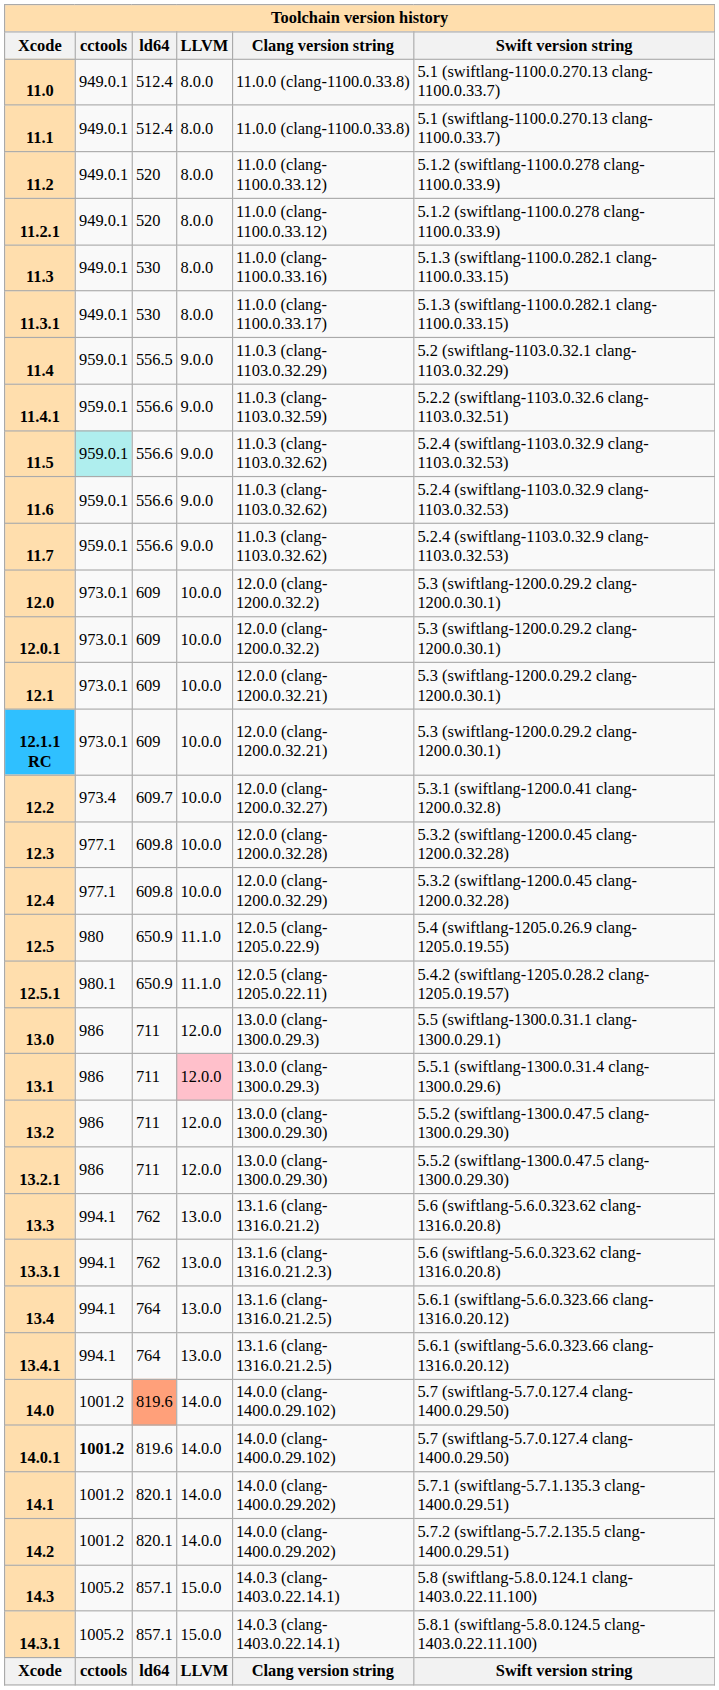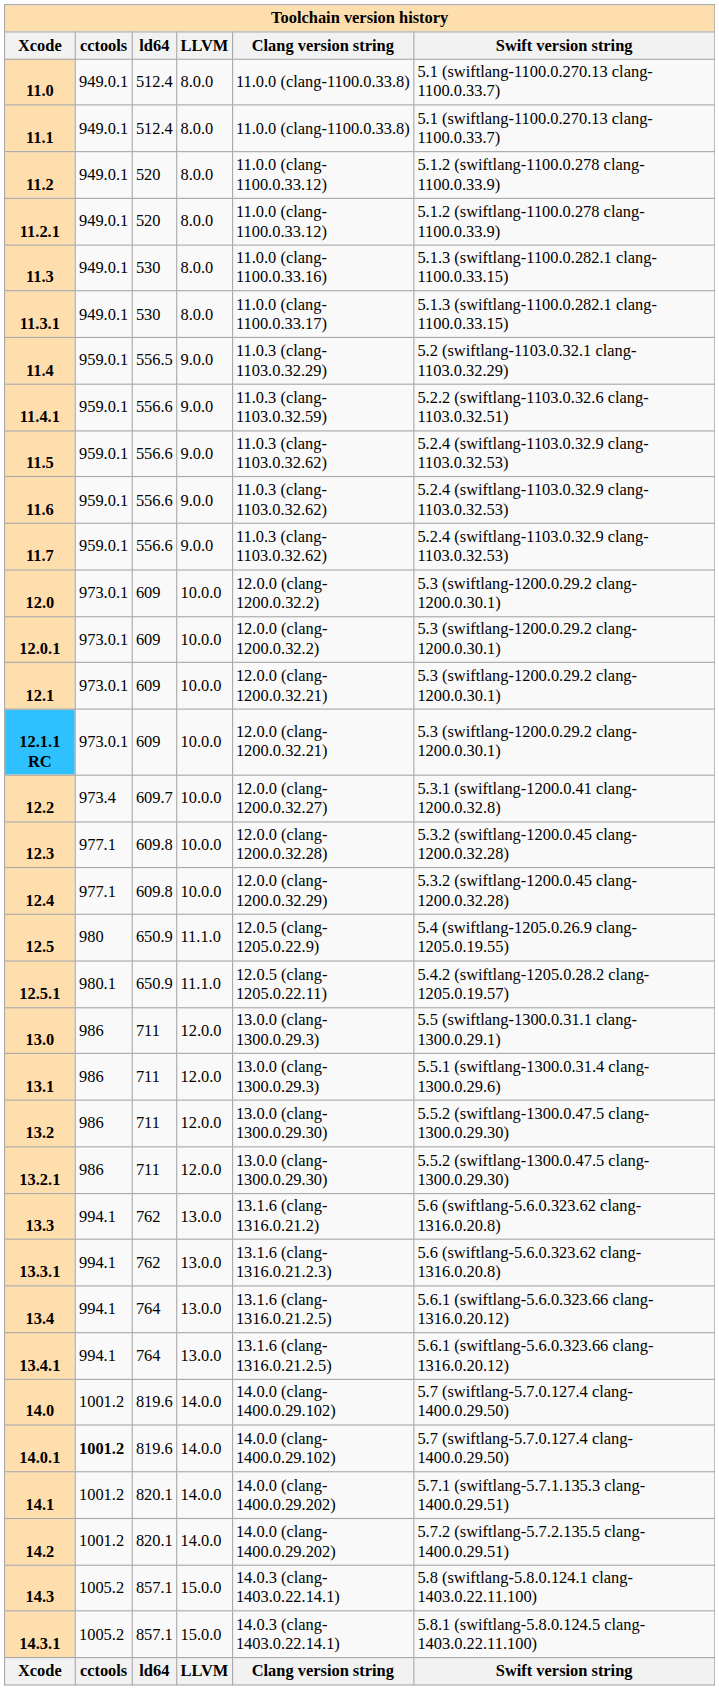(104, 453) paleturquoise background -> (104, 453) no background
(201, 1077) pink background -> (201, 1077) no background
(154, 1402) lightsalmon background -> (154, 1402) no background
